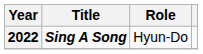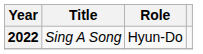(86, 37) bold -> (83, 37) normal
